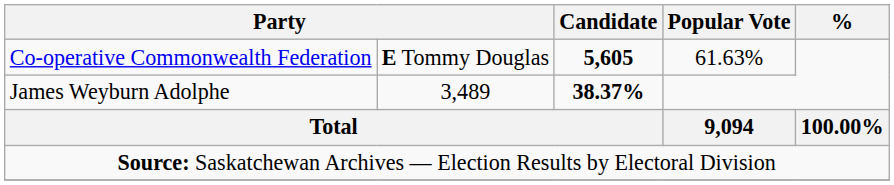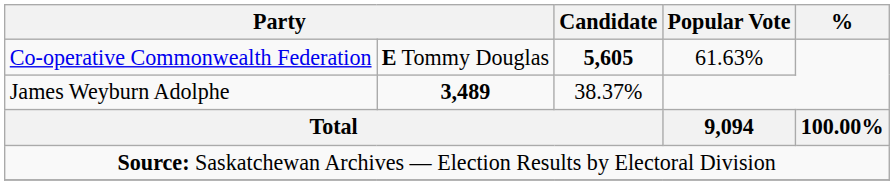(465, 92) normal -> (465, 92) bold
(608, 92) bold -> (608, 92) normal
